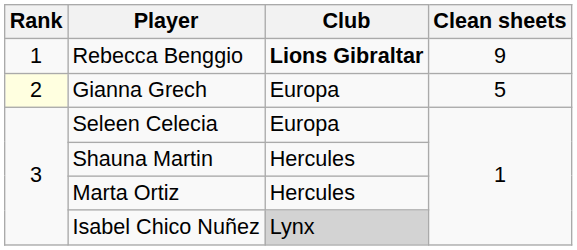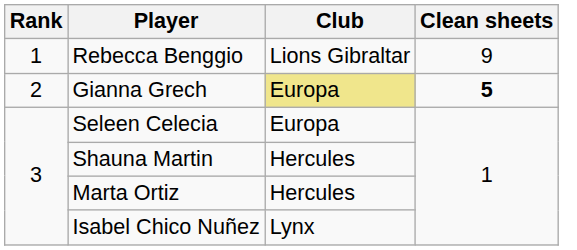(347, 55) bold -> (340, 55) normal
(36, 90) lightyellow background -> (36, 90) no background
(305, 90) no background -> (305, 90) khaki background
(500, 90) normal -> (487, 90) bold
(292, 227) lightgrey background -> (292, 227) no background
